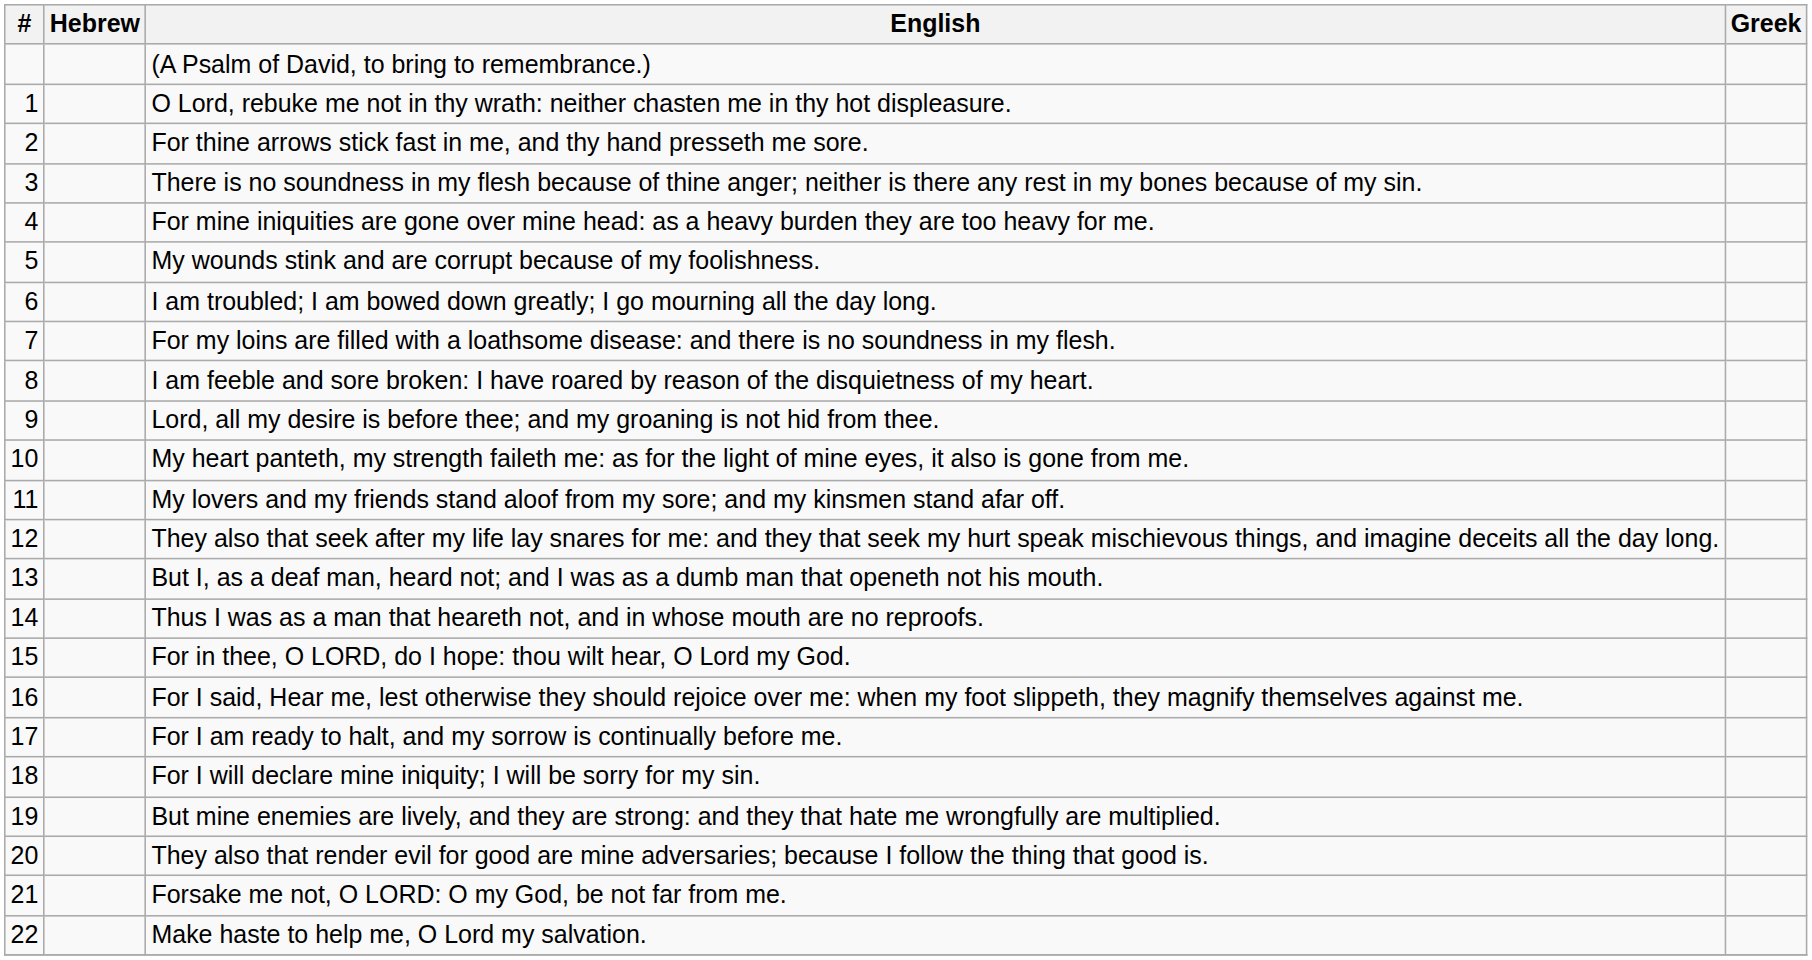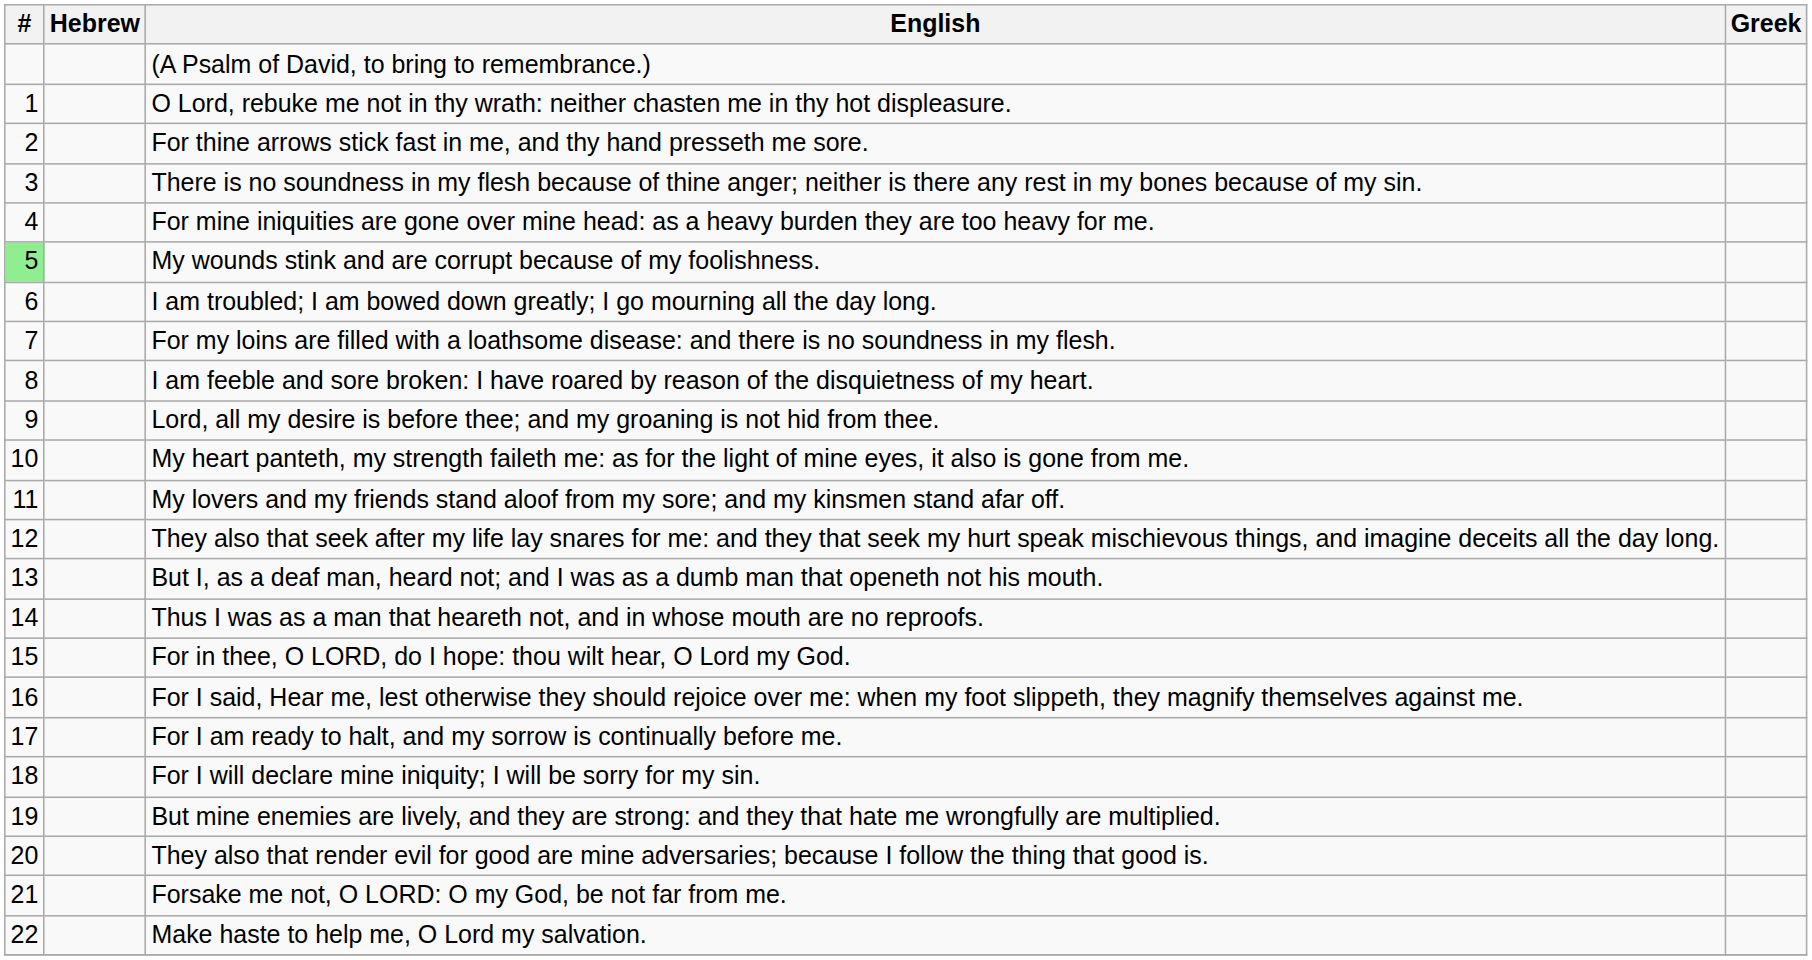(31, 261) no background -> (31, 261) lightgreen background
